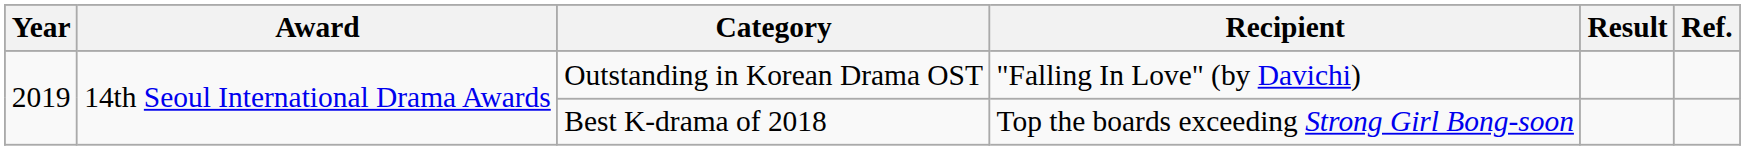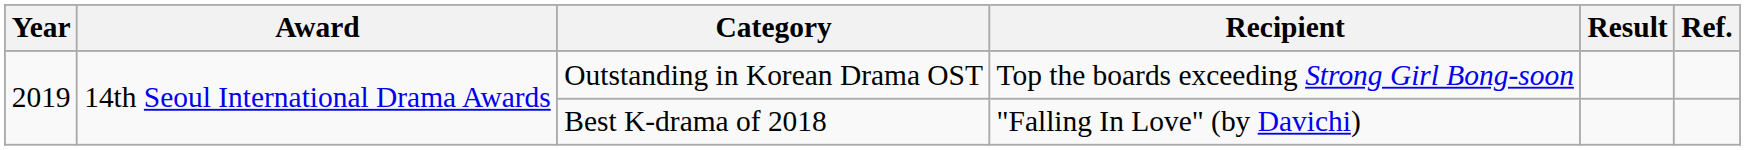(1179, 74) "Falling In Love" (by Davichi) -> (1285, 74) Top the boards exceeding Strong Girl Bong-soon
(1285, 121) Top the boards exceeding Strong Girl Bong-soon -> (1179, 121) "Falling In Love" (by Davichi)
